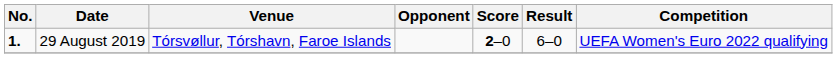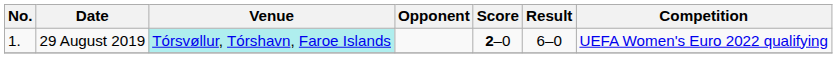(14, 40) bold -> (14, 40) normal
(272, 40) no background -> (272, 40) paleturquoise background
